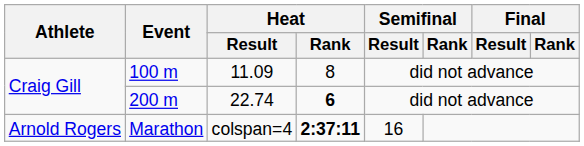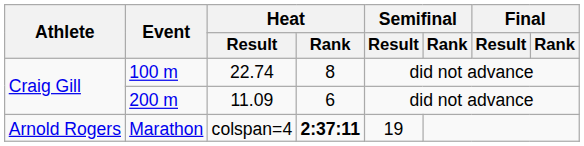(252, 73) 11.09 -> (252, 73) 22.74
(252, 101) 22.74 -> (252, 101) 11.09
(330, 101) bold -> (330, 101) normal
(393, 128) 16 -> (393, 128) 19
